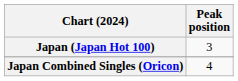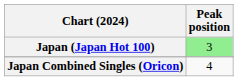(209, 47) no background -> (209, 47) lightgreen background
